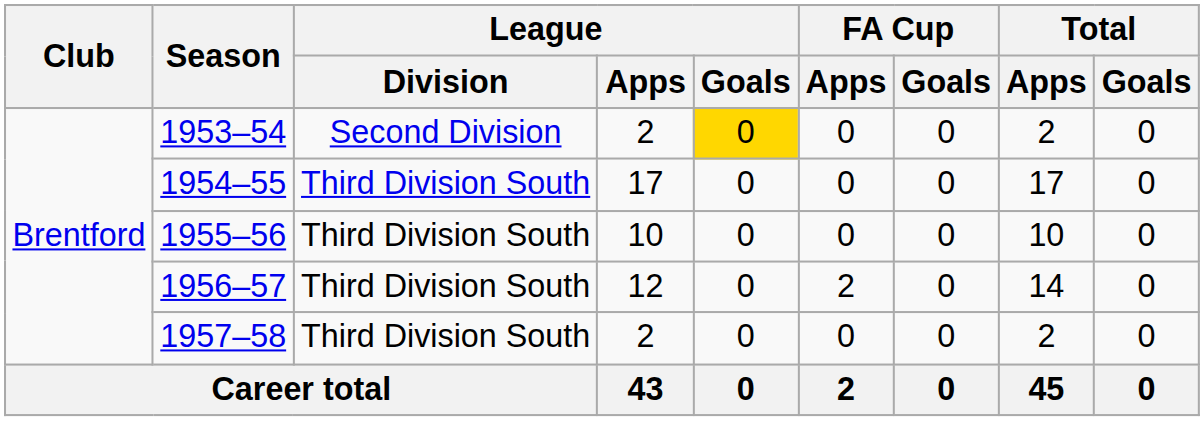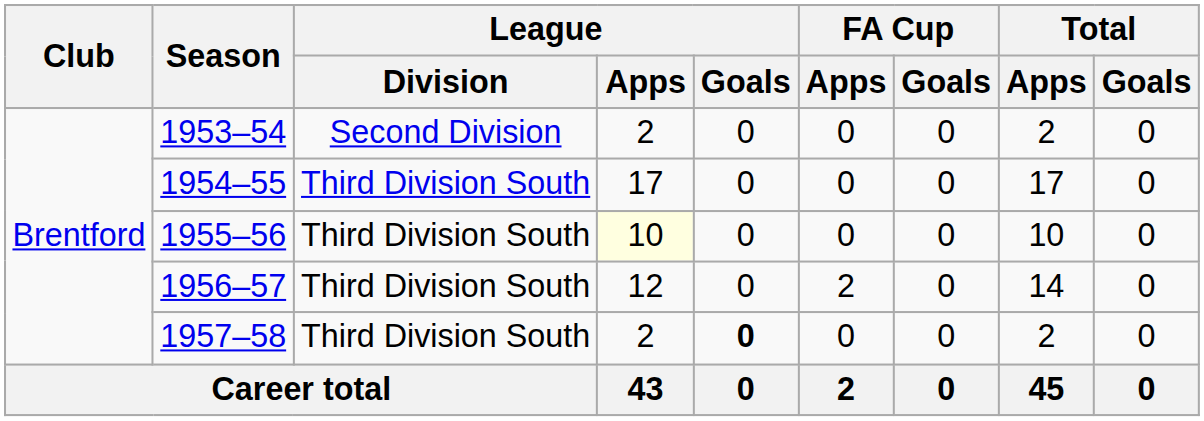(746, 132) gold background -> (746, 132) no background
(646, 235) no background -> (646, 235) lightyellow background
(746, 337) normal -> (746, 337) bold
